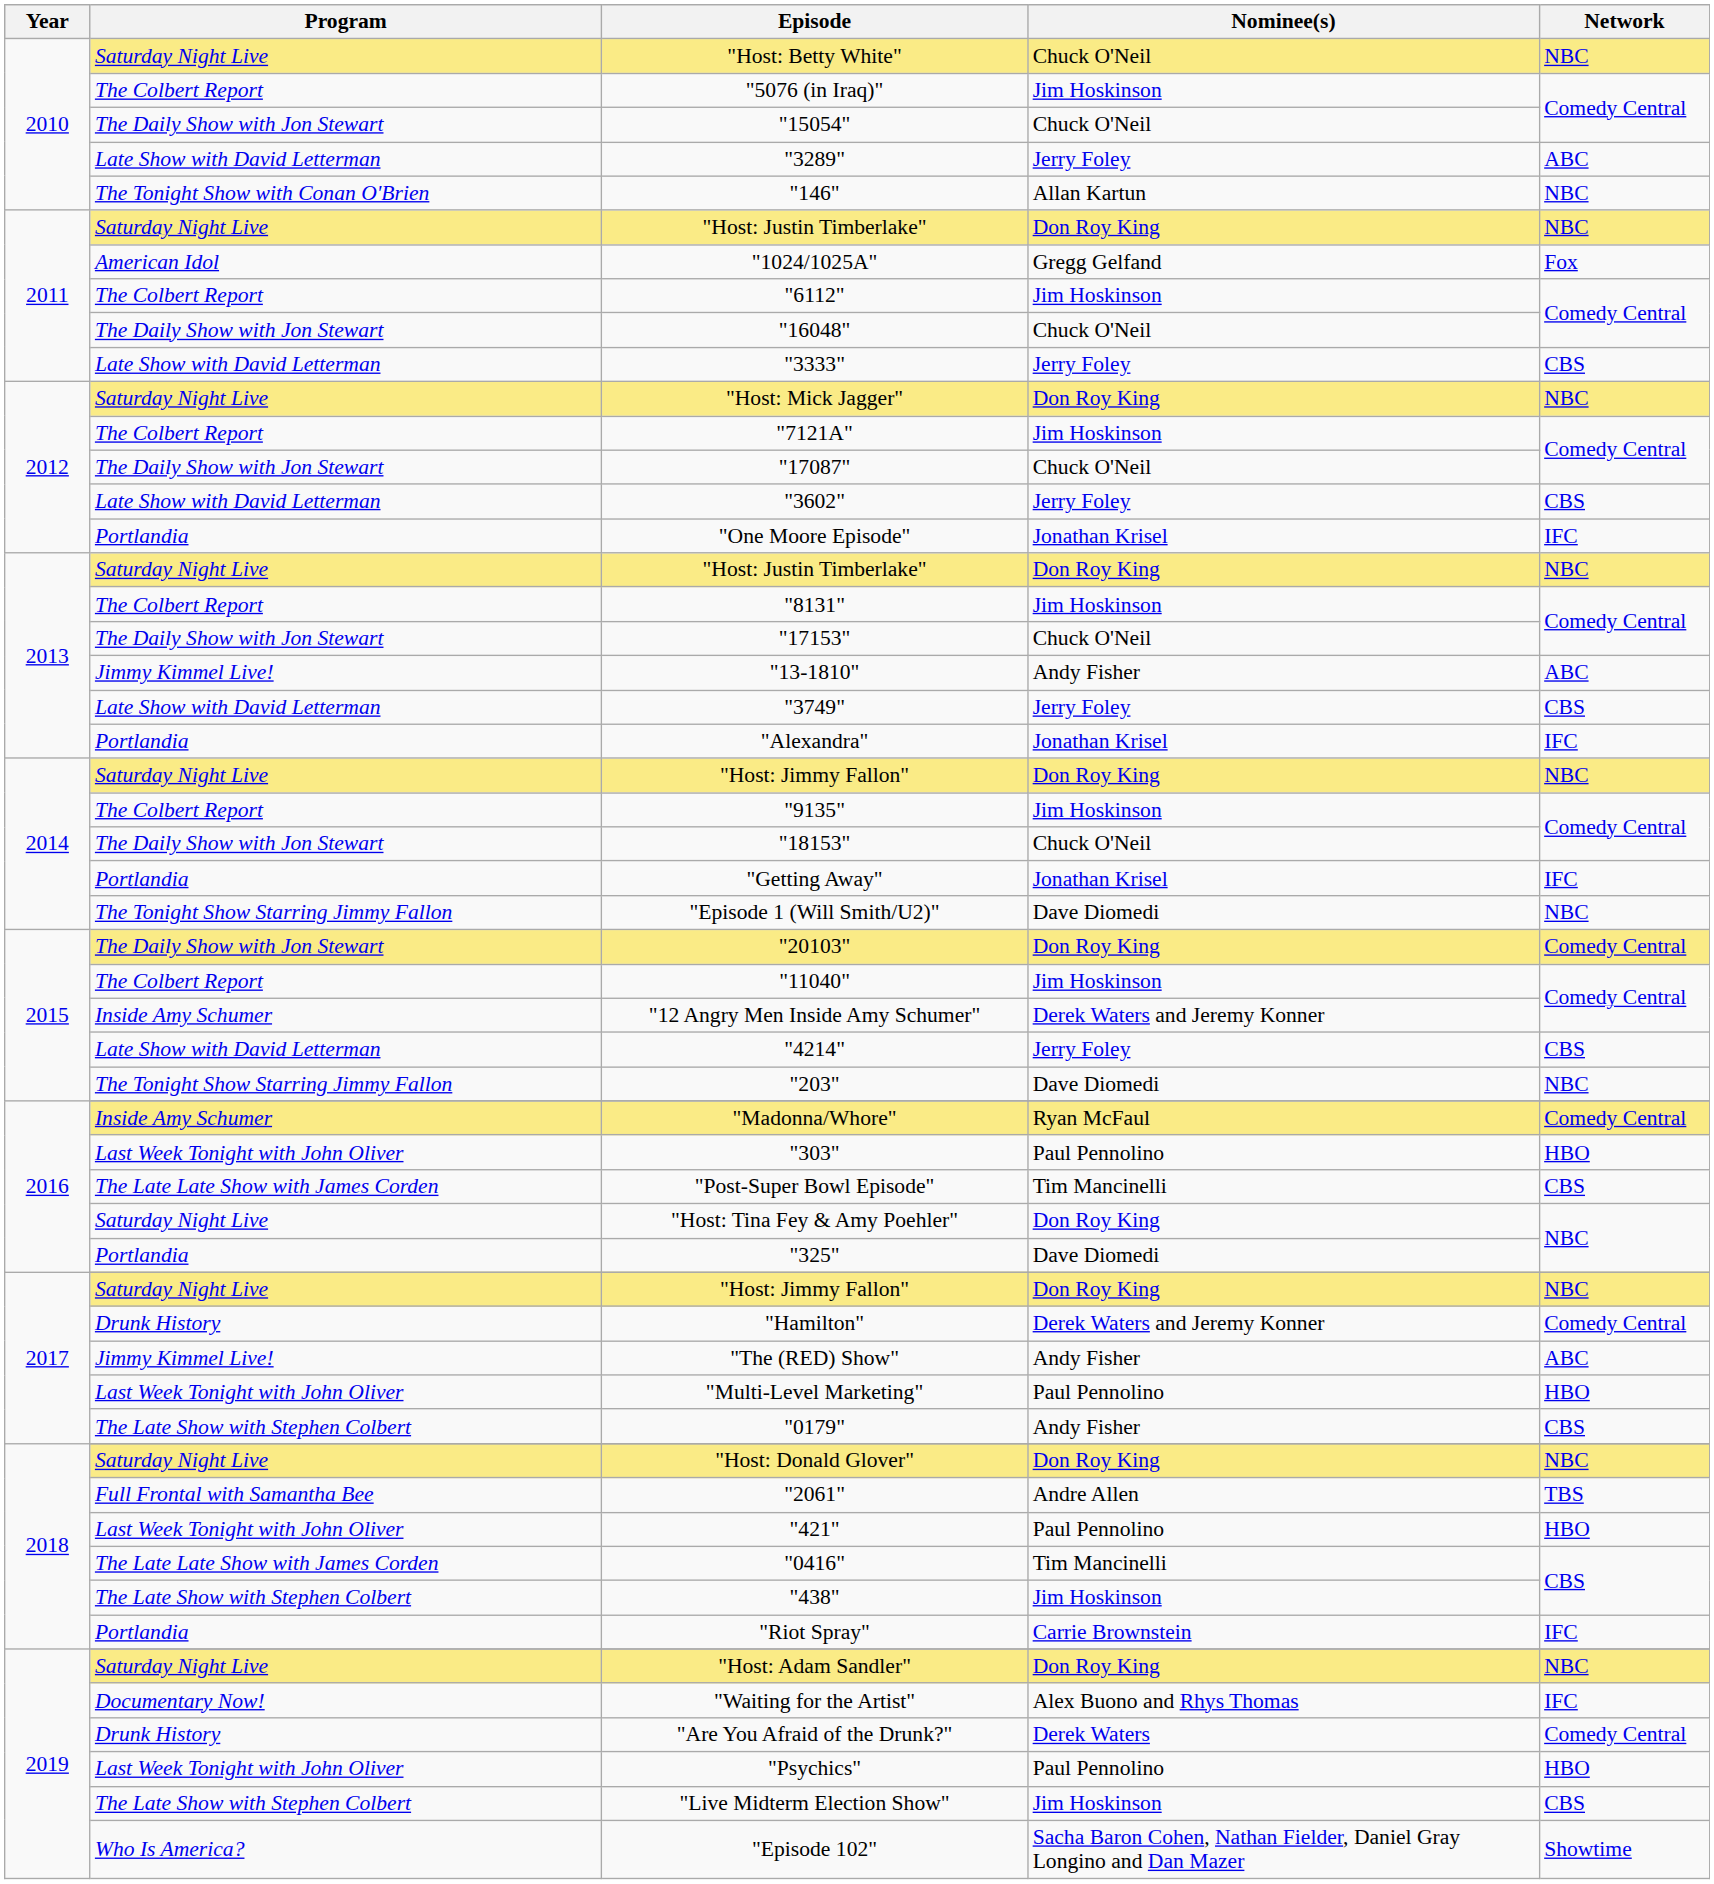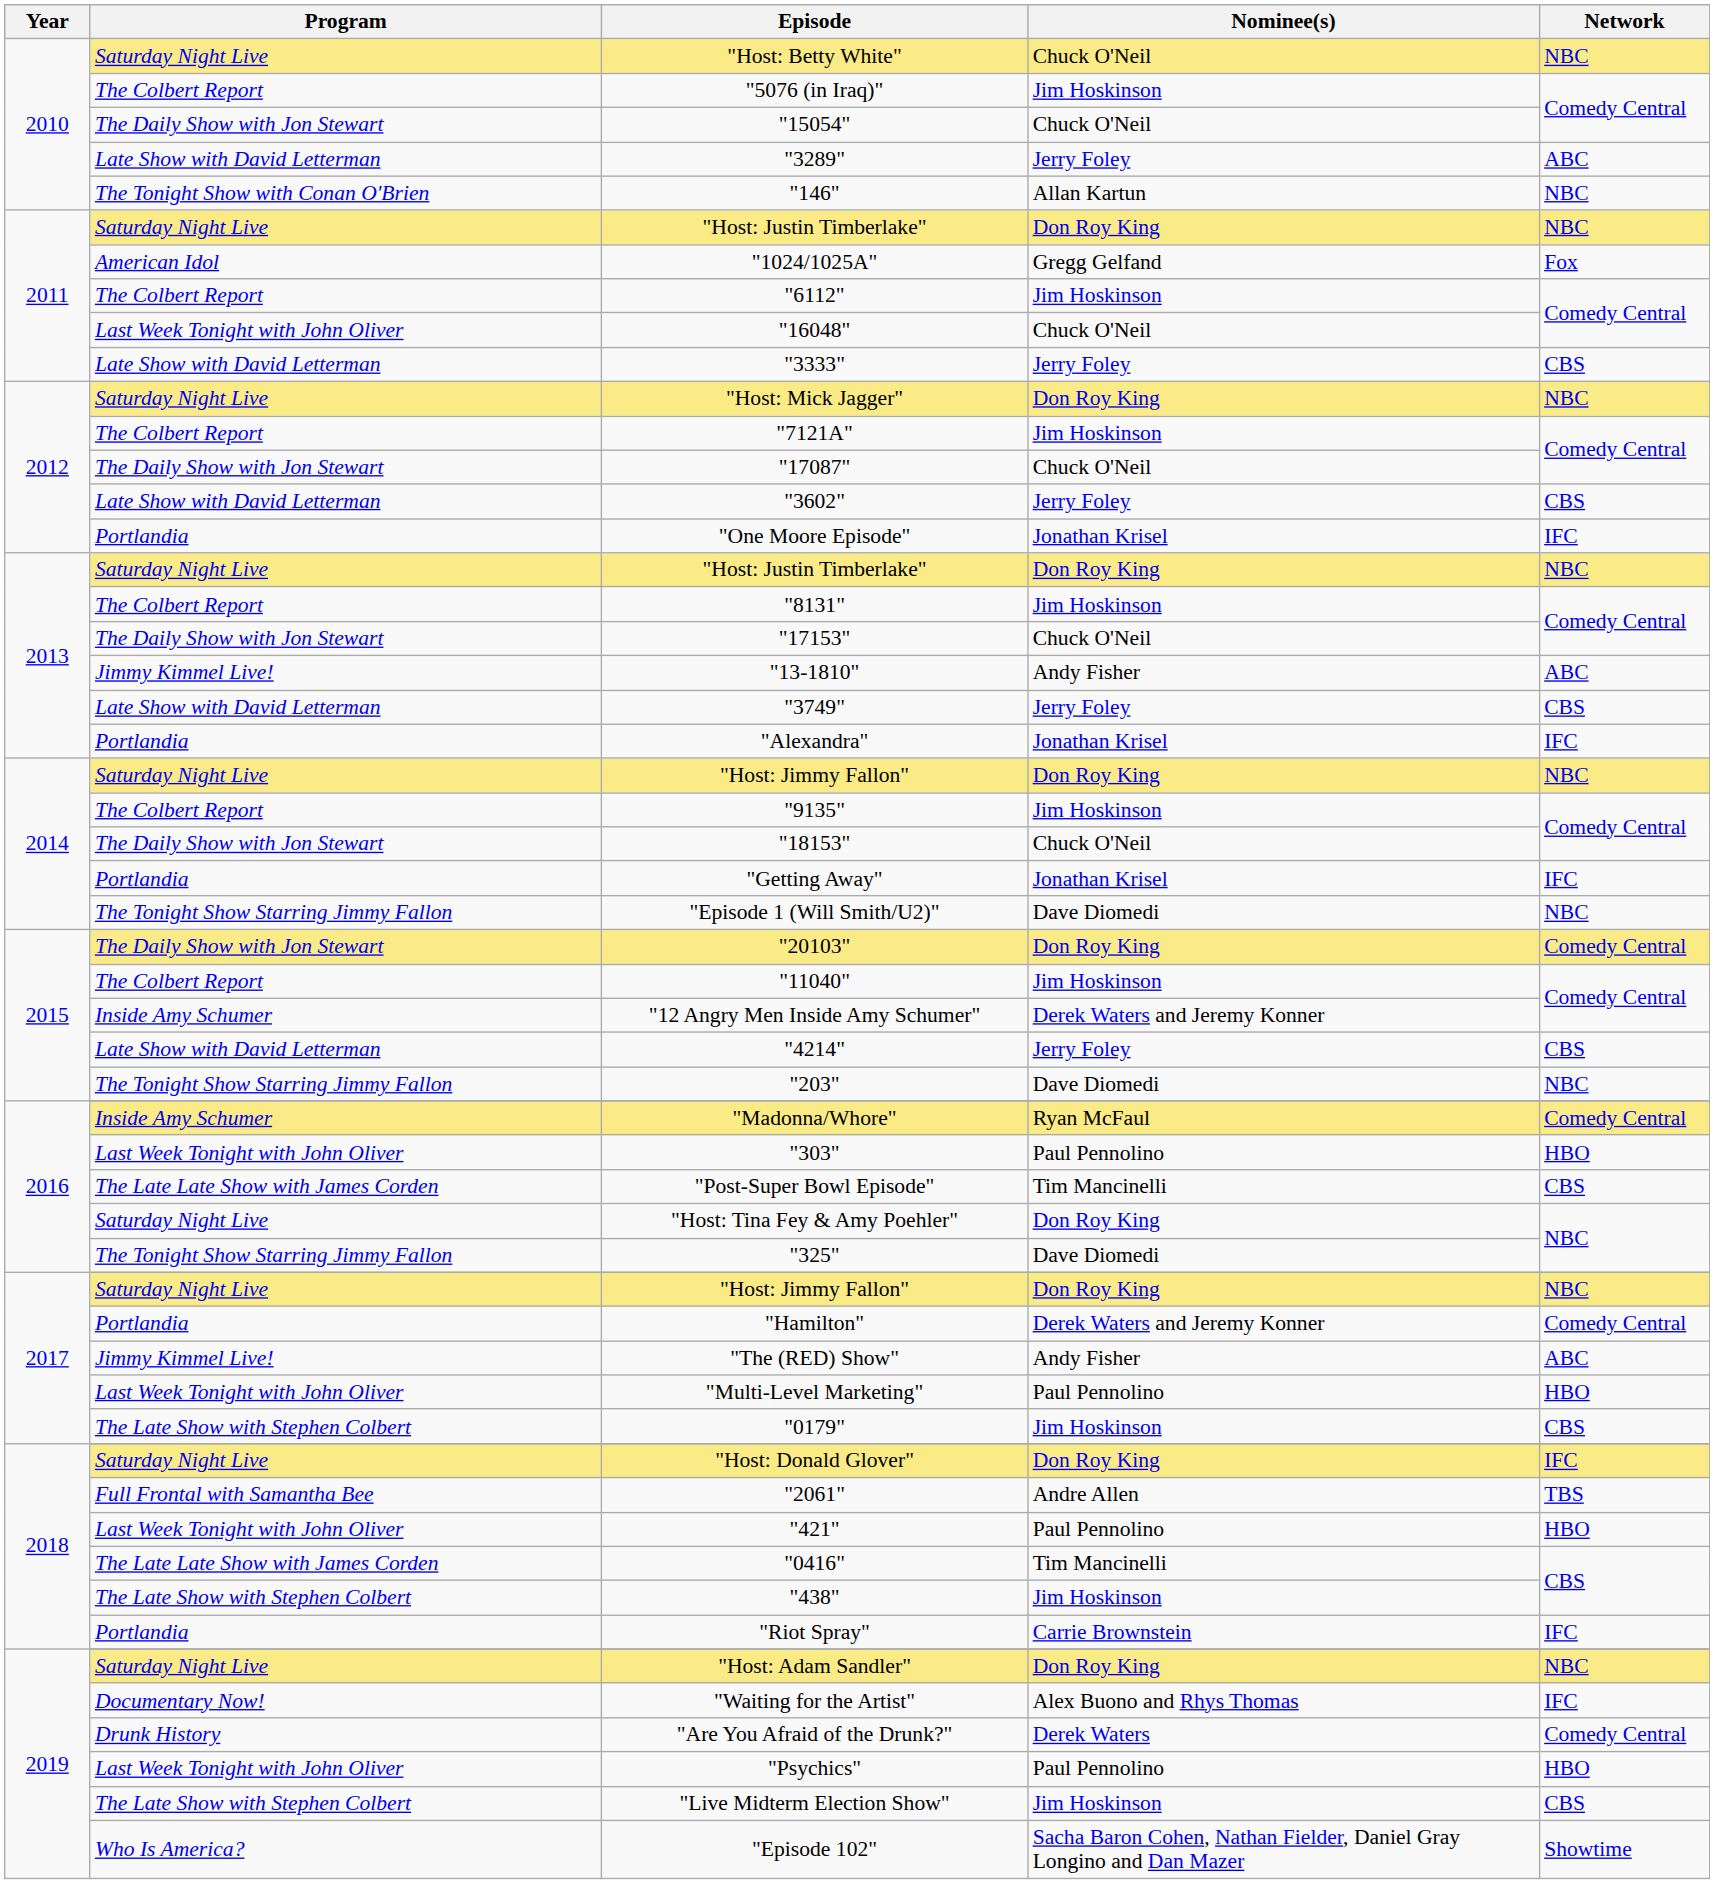(239, 329) The Daily Show with Jon Stewart -> (249, 329) Last Week Tonight with John Oliver
(142, 1254) Portlandia -> (274, 1254) The Tonight Show Starring Jimmy Fallon
(158, 1323) Drunk History -> (142, 1323) Portlandia
(1086, 1426) Andy Fisher -> (1097, 1426) Jim Hoskinson
(1566, 1460) NBC -> (1561, 1460) IFC
